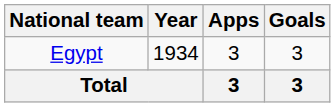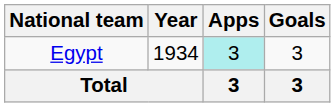(234, 53) no background -> (234, 53) paleturquoise background
